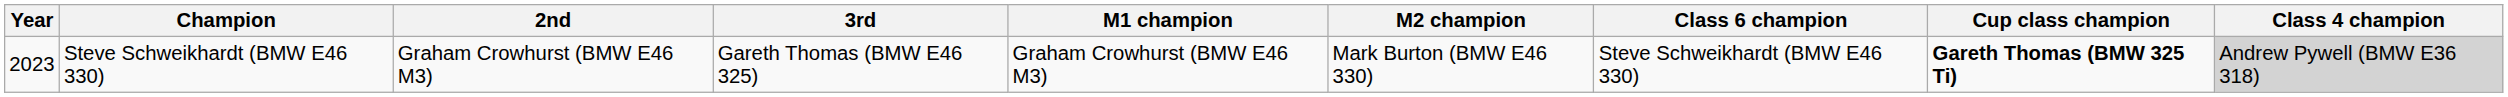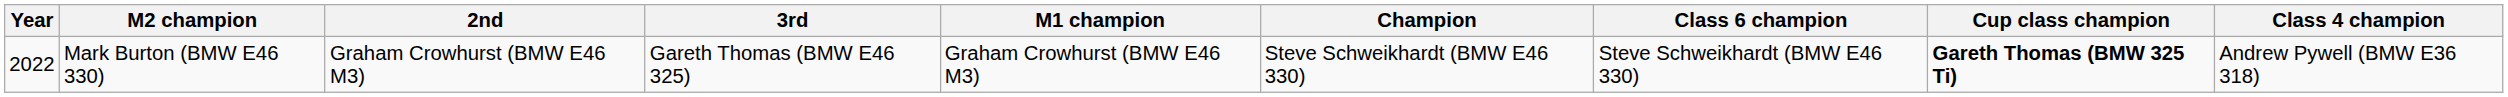columns swapped: (226, 20) <-> (1461, 20)
(32, 64) 2023 -> (32, 64) 2022
(2338, 64) lightgrey background -> (2338, 64) no background
